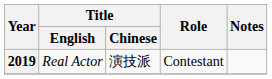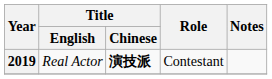(130, 61) normal -> (130, 61) bold
